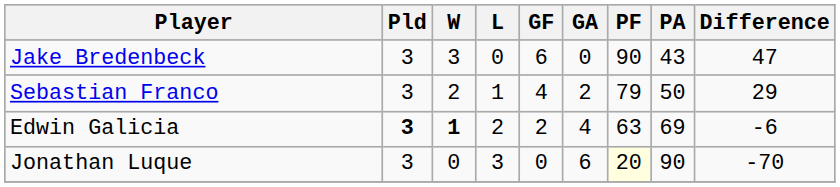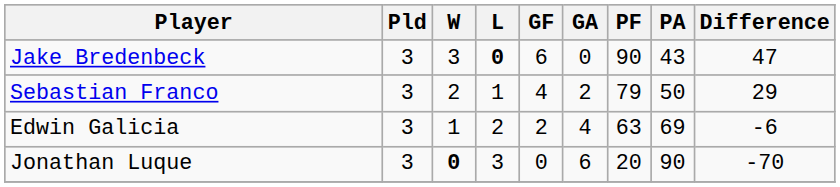(498, 58) normal -> (498, 58) bold
(407, 129) bold -> (407, 129) normal
(454, 129) bold -> (454, 129) normal
(454, 164) normal -> (454, 164) bold
(629, 164) lightyellow background -> (629, 164) no background
